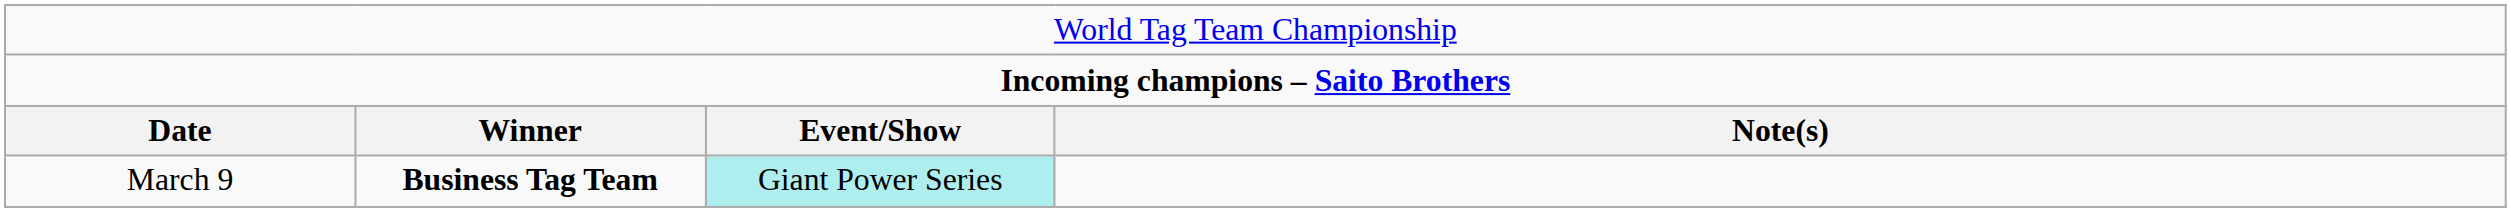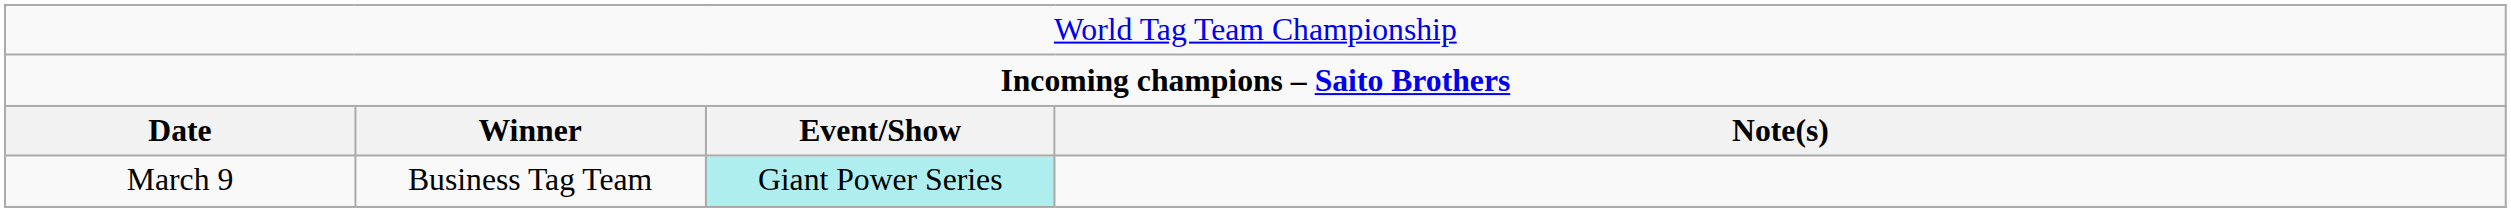(530, 180) bold -> (530, 180) normal
